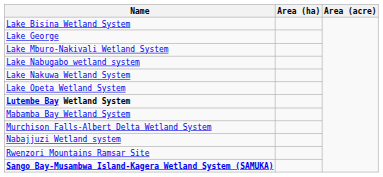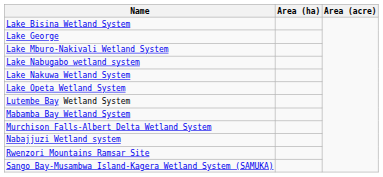(68, 101) bold -> (68, 101) normal
(140, 166) bold -> (140, 166) normal
